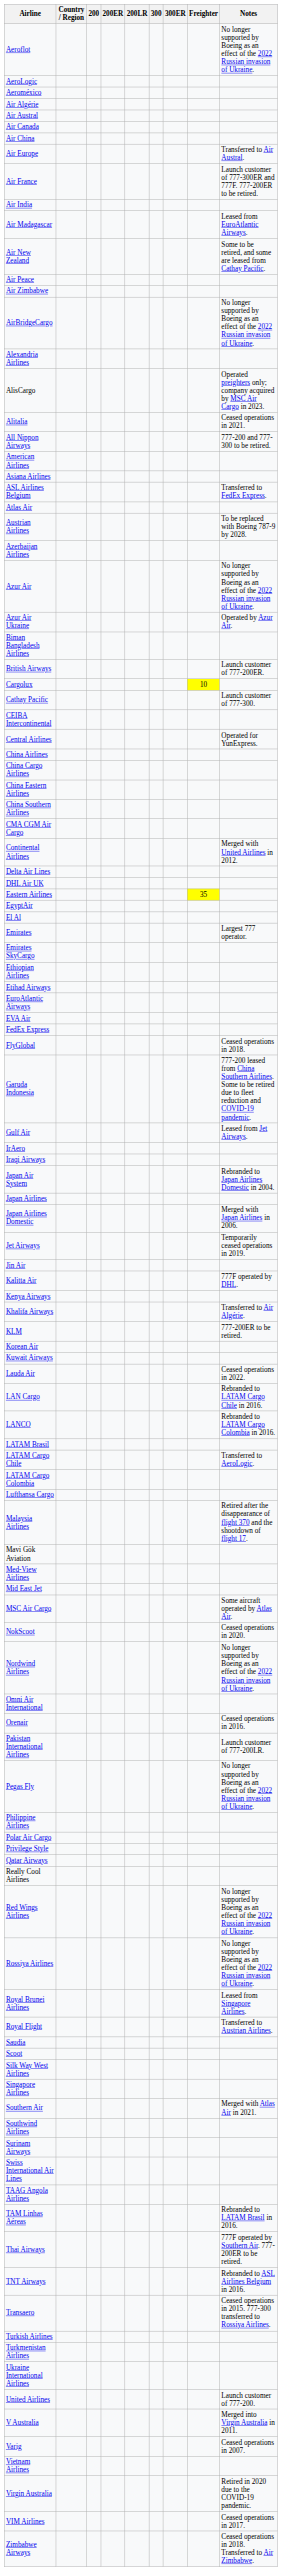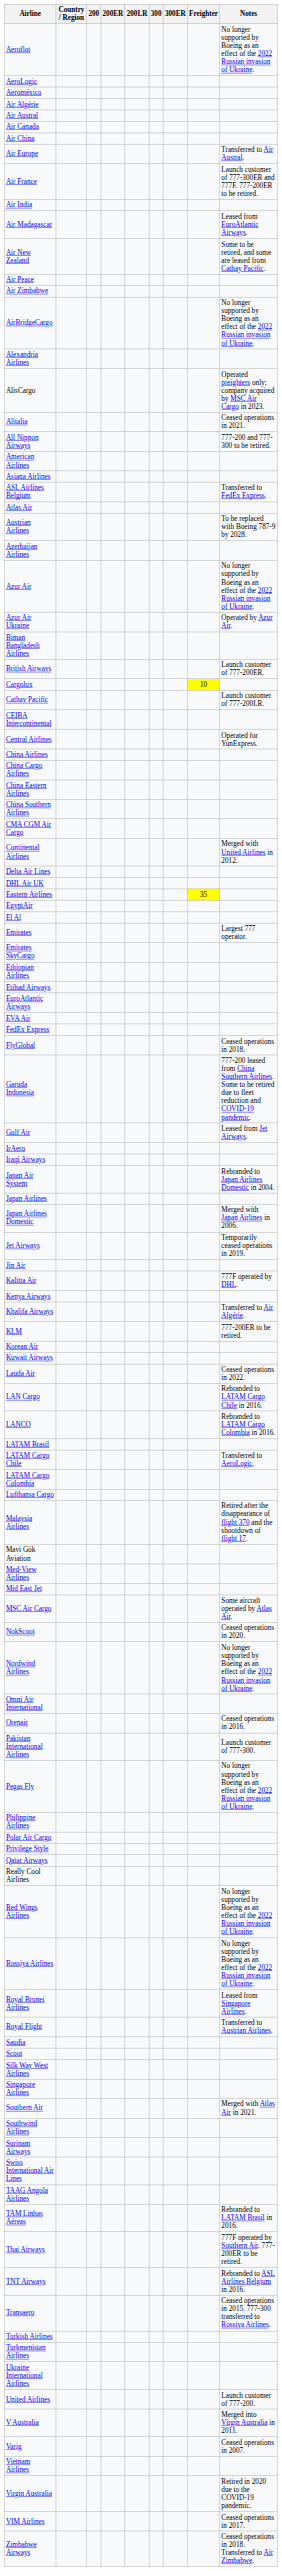(246, 700) Launch customer of 777-300. -> (246, 700) Launch customer of 777-200LR.
(246, 1746) Launch customer of 777-200LR. -> (246, 1746) Launch customer of 777-300.
